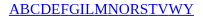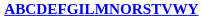(101, 9) normal -> (101, 9) bold
